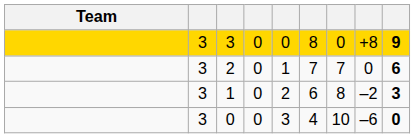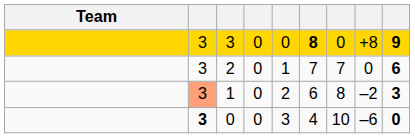(313, 42) normal -> (313, 42) bold
(203, 94) no background -> (203, 94) lightsalmon background
(203, 119) normal -> (203, 119) bold
